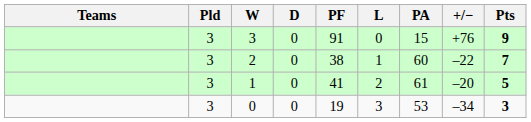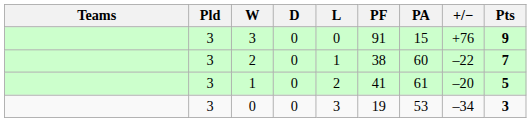columns swapped: (379, 15) <-> (337, 15)
